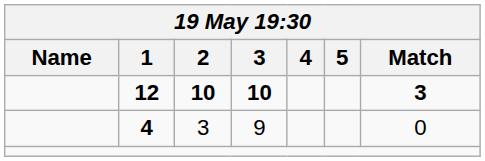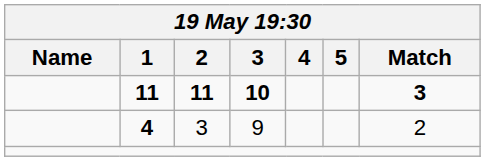(147, 92) 12 -> (147, 92) 11
(203, 92) 10 -> (202, 92) 11
(420, 127) 0 -> (420, 127) 2
